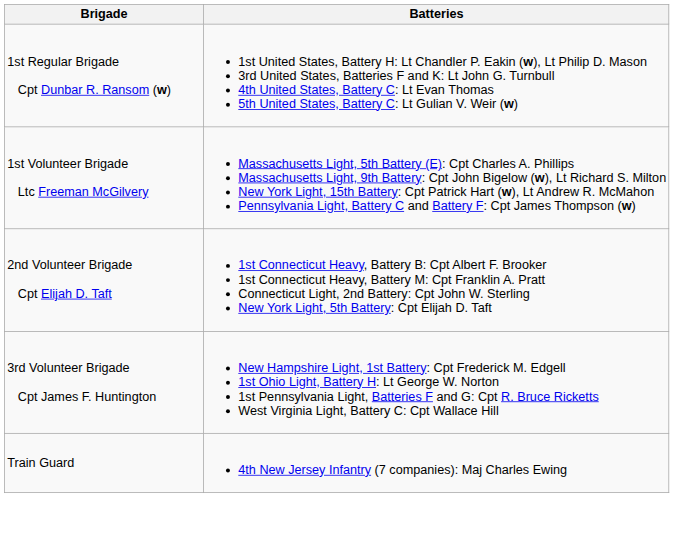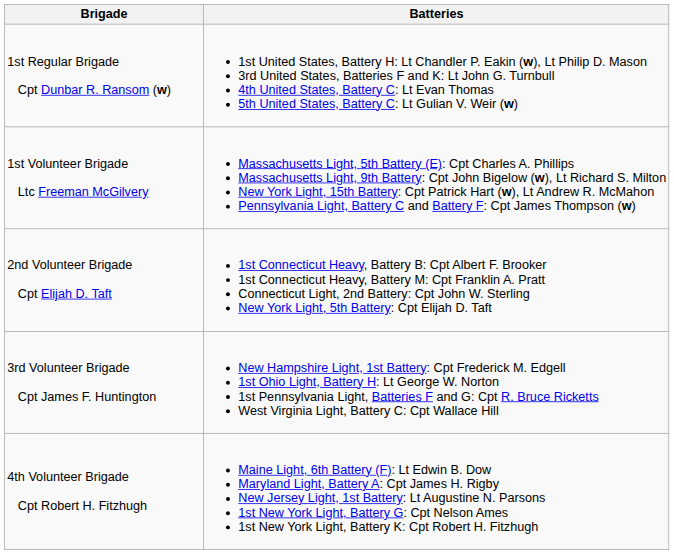+ row: (77, 491)
- row: (41, 463)
